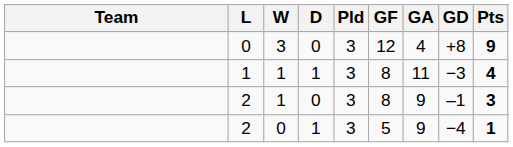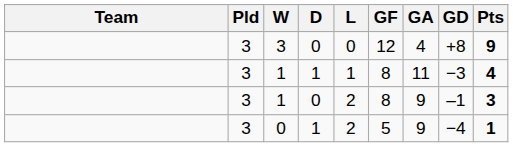columns swapped: (351, 18) <-> (246, 18)
